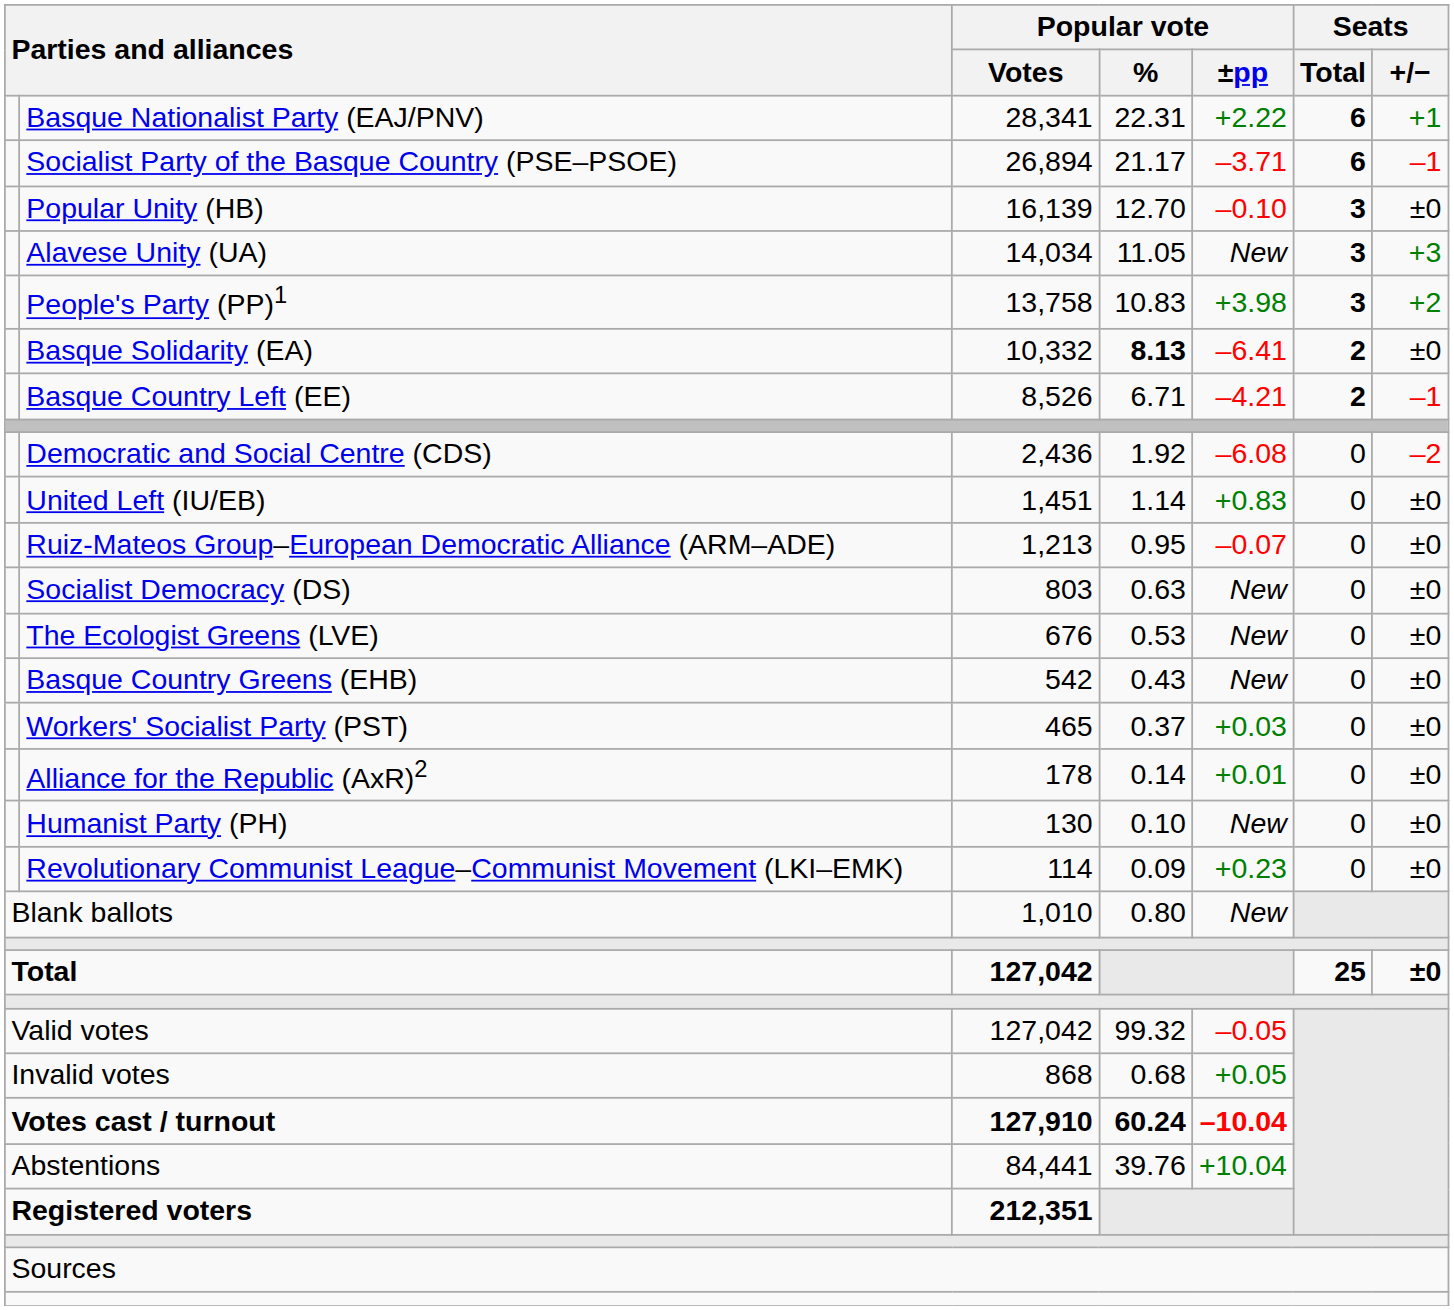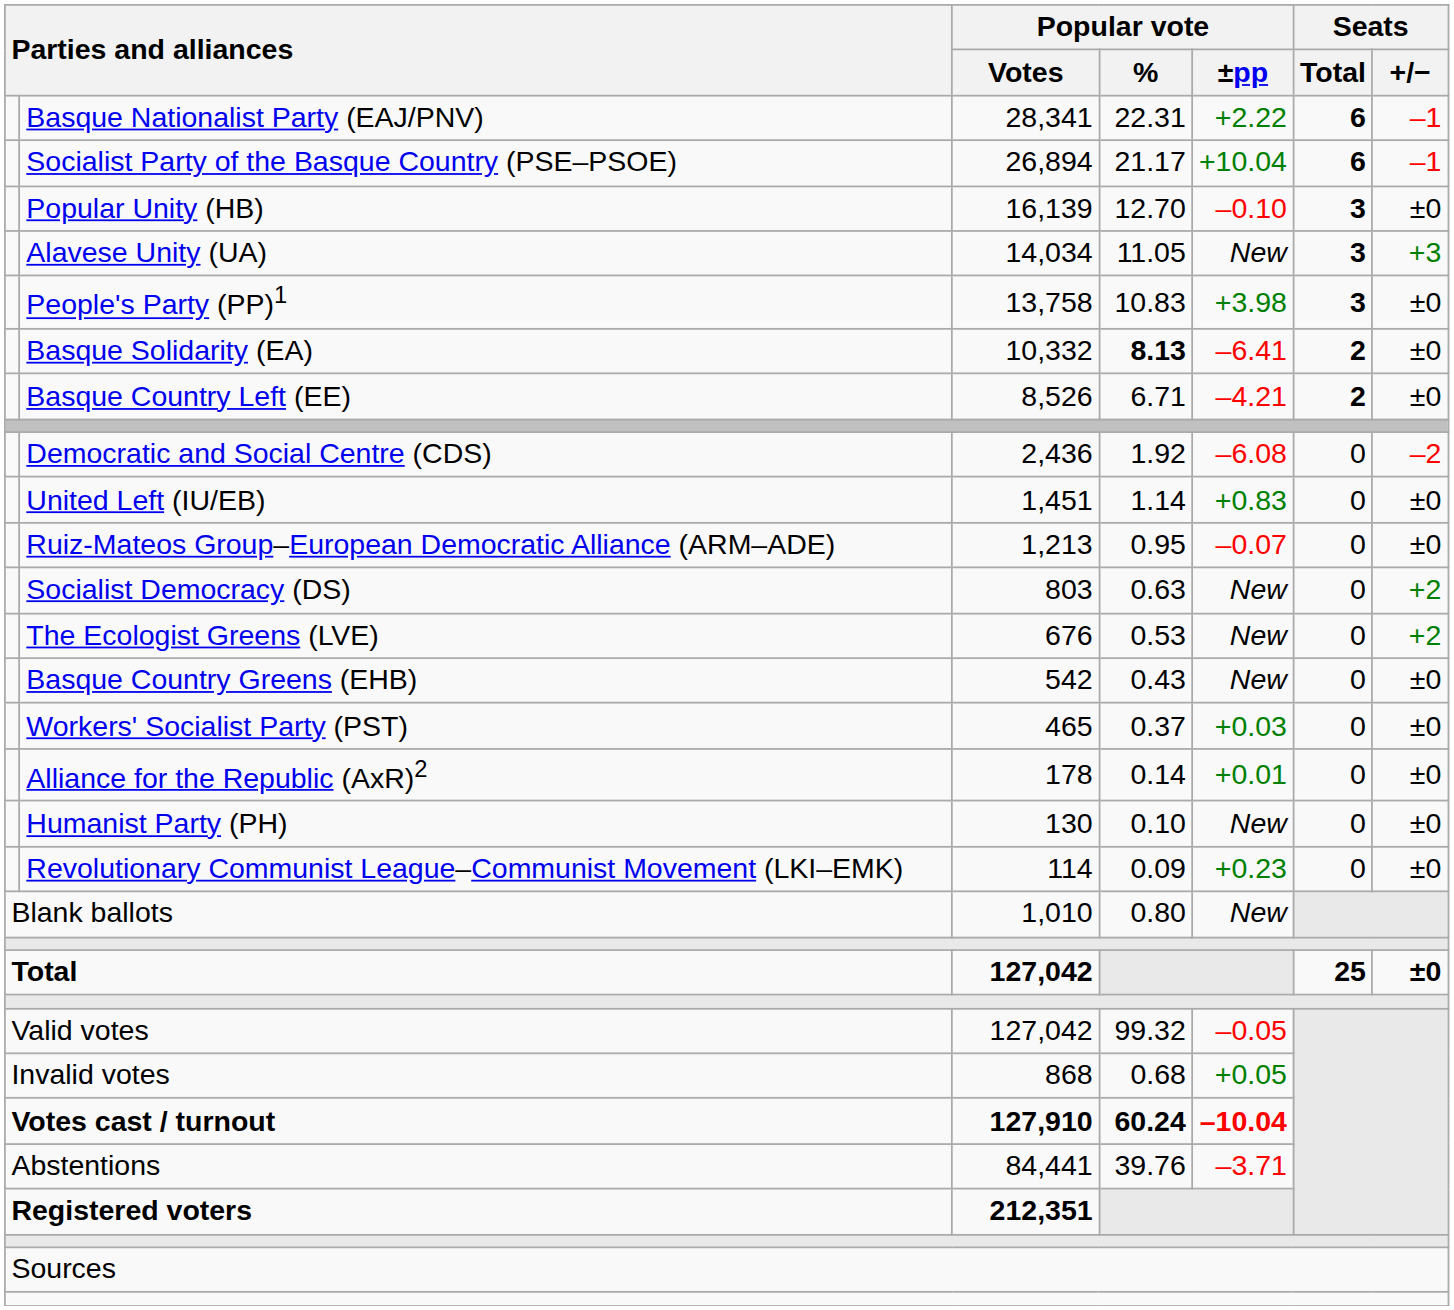(1425, 117) +1 -> (1425, 117) –1
(1251, 162) –3.71 -> (1243, 162) +10.04
(1425, 301) +2 -> (1426, 301) ±0
(1425, 396) –1 -> (1426, 396) ±0
(1426, 589) ±0 -> (1425, 589) +2
(1426, 635) ±0 -> (1425, 635) +2
(1243, 1165) +10.04 -> (1251, 1165) –3.71
